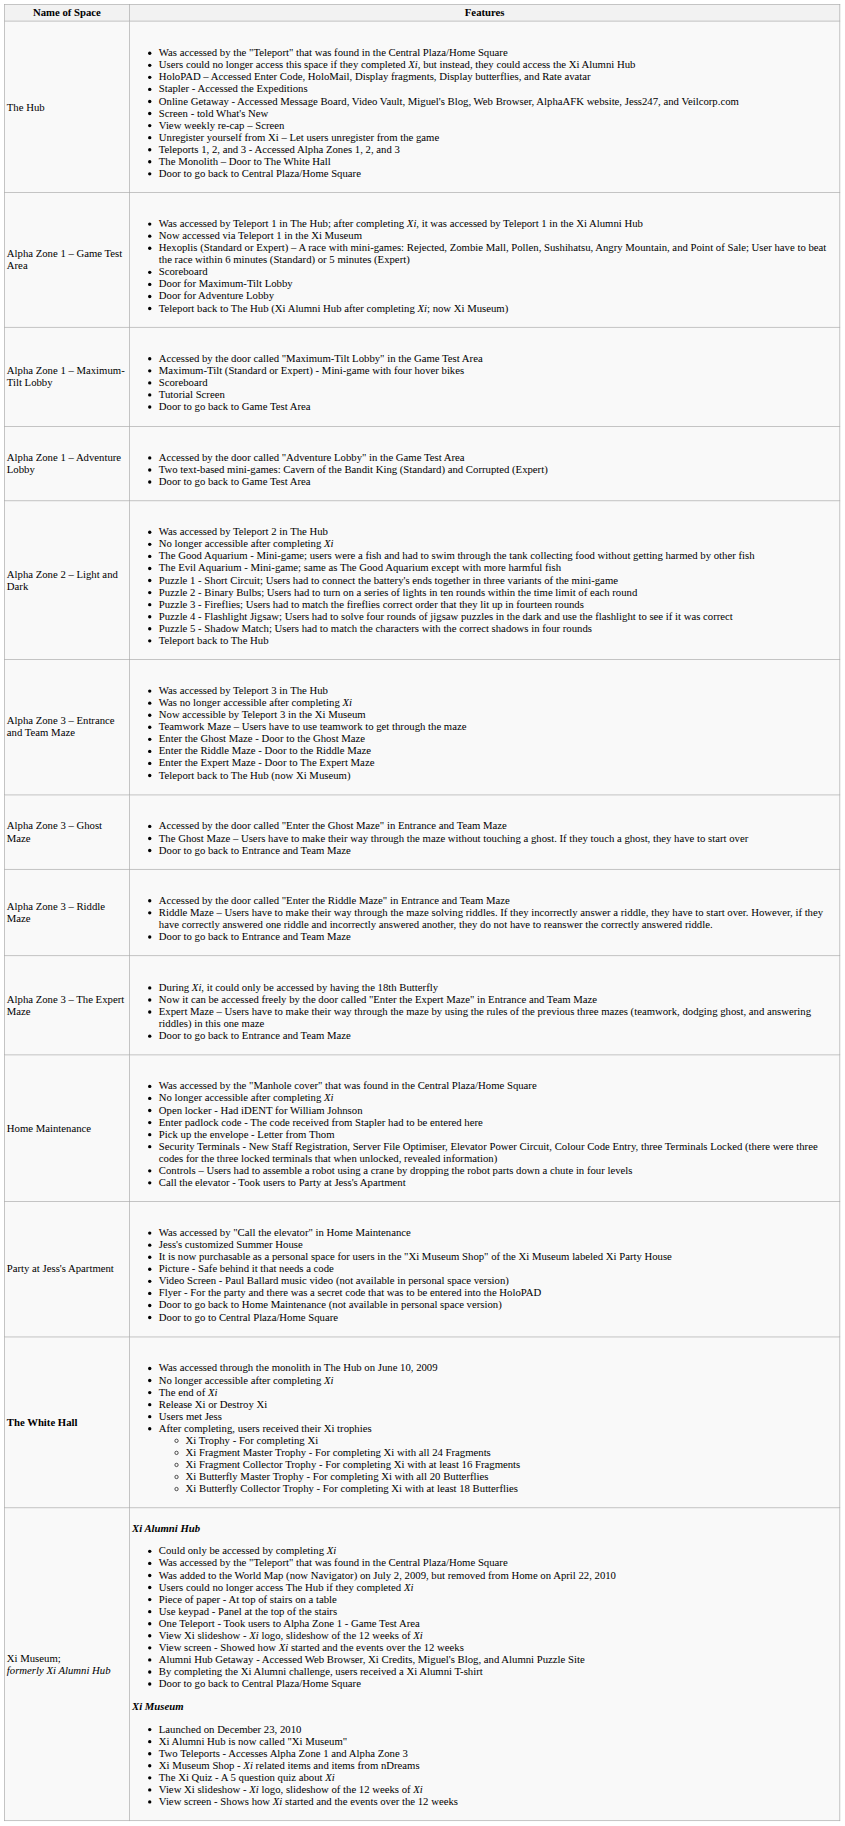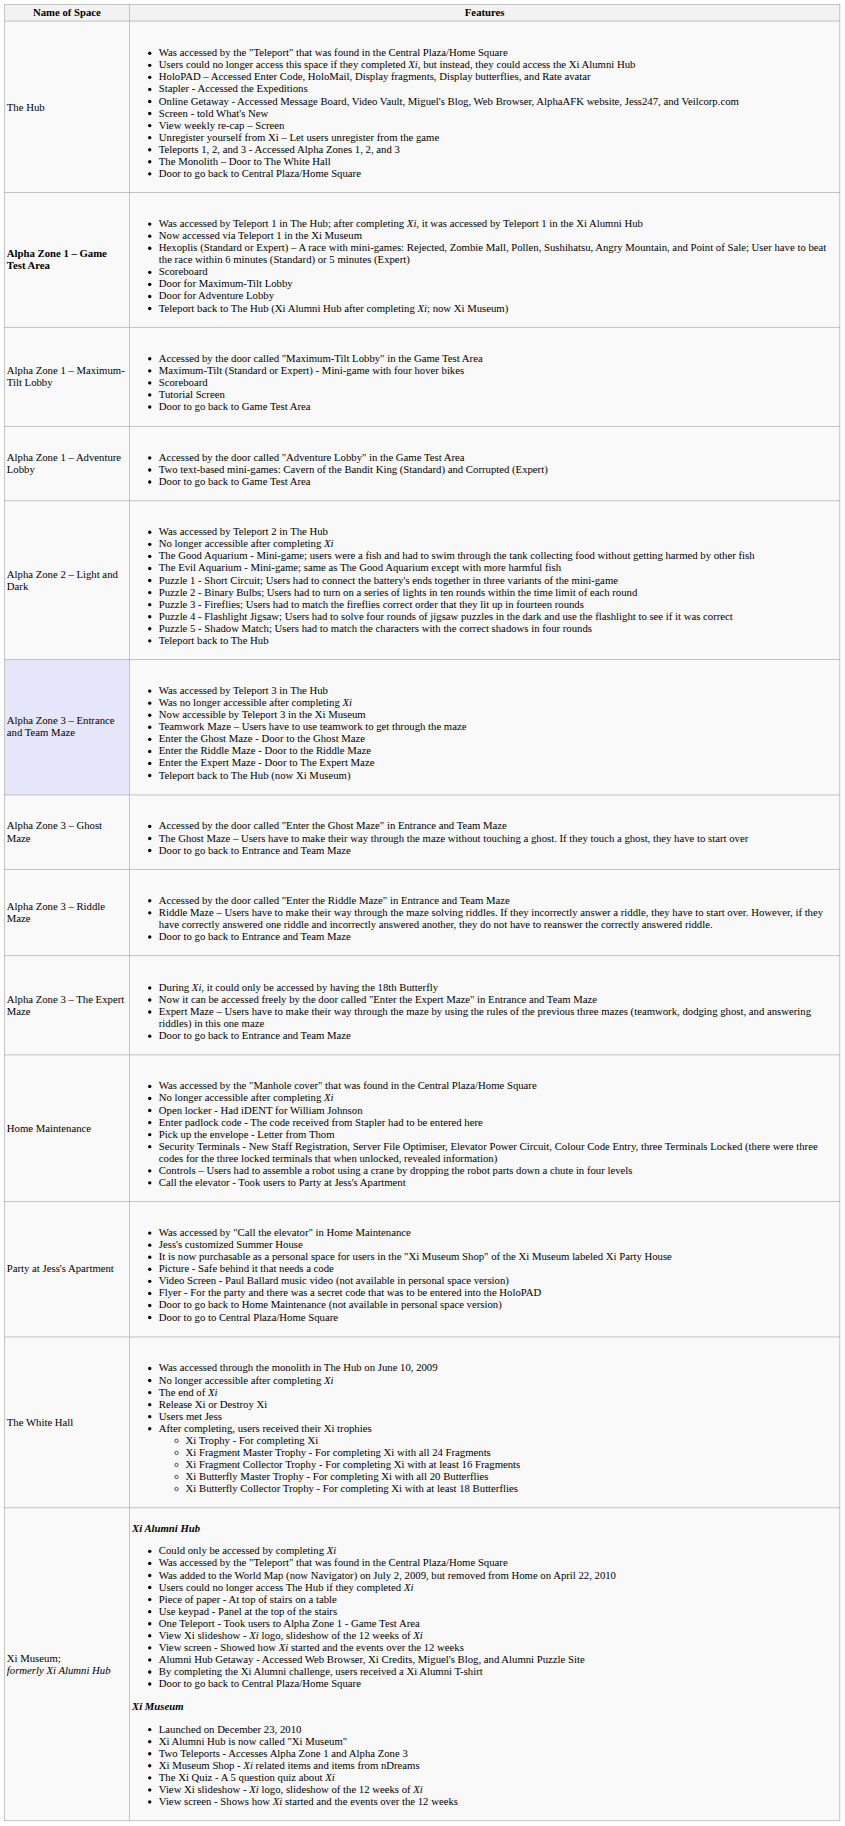(65, 260) normal -> (57, 260) bold
(61, 727) no background -> (61, 727) lavender background
(42, 1422) bold -> (40, 1422) normal
